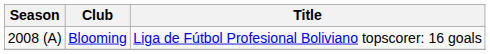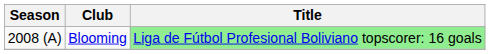(308, 37) no background -> (308, 37) lightgreen background
